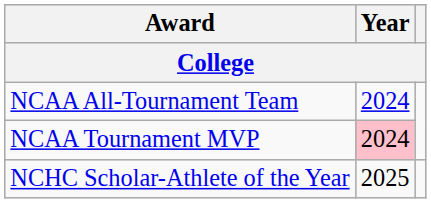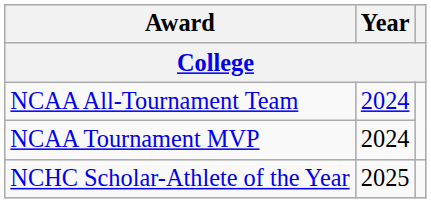(385, 139) pink background -> (385, 139) no background
